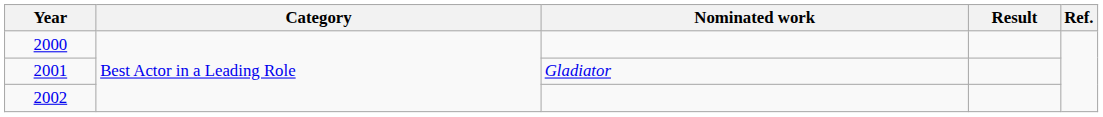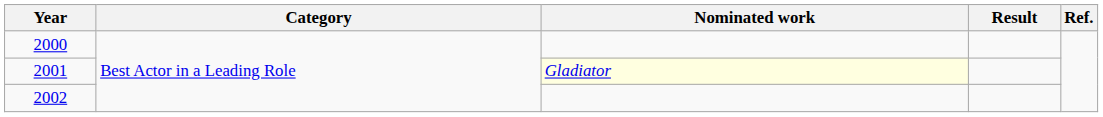(578, 71) no background -> (578, 71) lightyellow background
